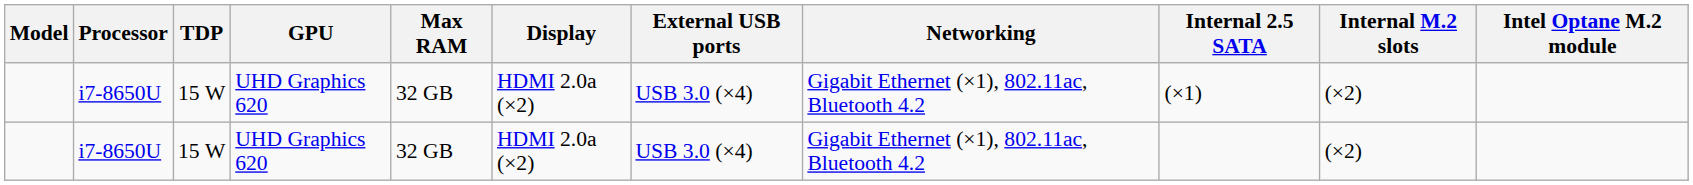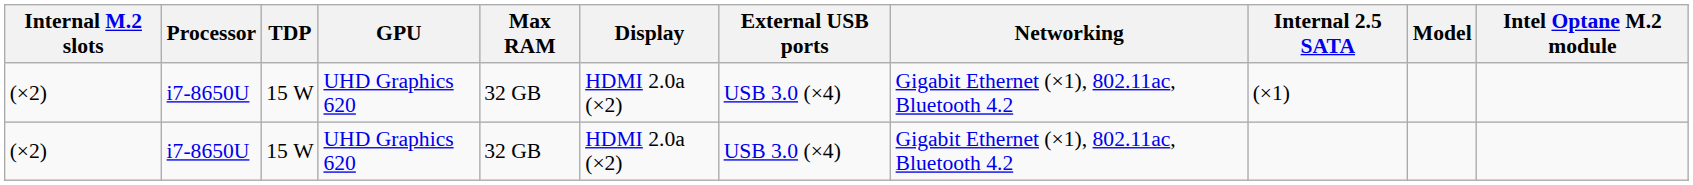columns swapped: (39, 33) <-> (1398, 33)
